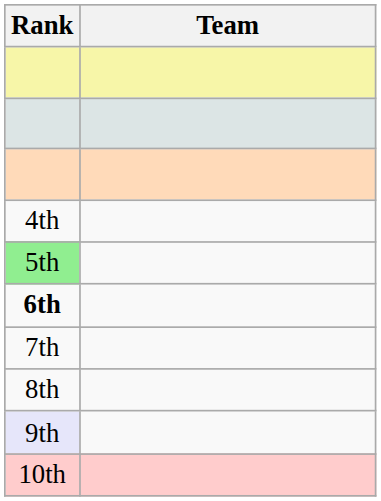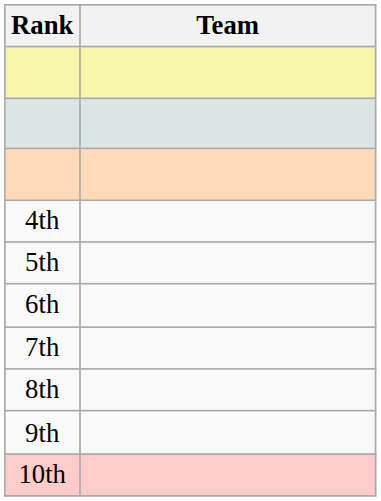(42, 262) lightgreen background -> (42, 262) no background
(42, 304) bold -> (42, 304) normal
(42, 432) lavender background -> (42, 432) no background
